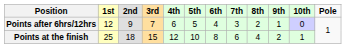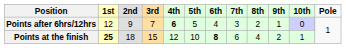(174, 24) normal -> (174, 24) bold
(108, 37) normal -> (108, 37) bold
(216, 37) normal -> (216, 37) bold
